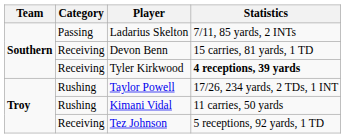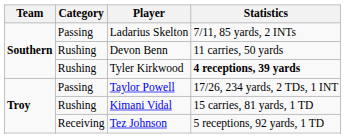(81, 50) Receiving -> (77, 50) Rushing
(253, 50) 15 carries, 81 yards, 1 TD -> (238, 50) 11 carries, 50 yards
(81, 68) Receiving -> (77, 68) Rushing
(77, 87) Rushing -> (75, 87) Passing
(238, 105) 11 carries, 50 yards -> (253, 105) 15 carries, 81 yards, 1 TD
